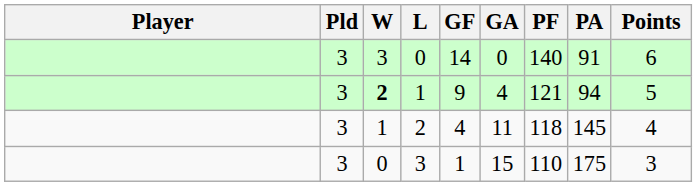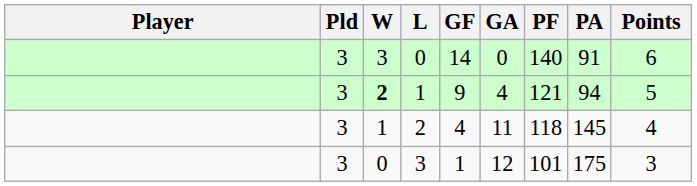(502, 163) 15 -> (502, 163) 12
(546, 163) 110 -> (546, 163) 101
